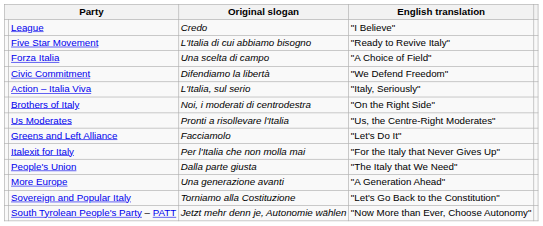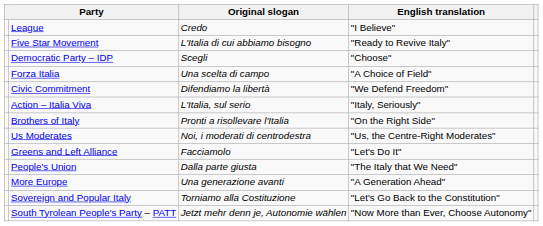+ row: (62, 58)
(246, 105) Noi, i moderati di centrodestra -> (235, 120) Pronti a risollevare l'Italia
(235, 120) Pronti a risollevare l'Italia -> (246, 136) Noi, i moderati di centrodestra
- row: (43, 151)
